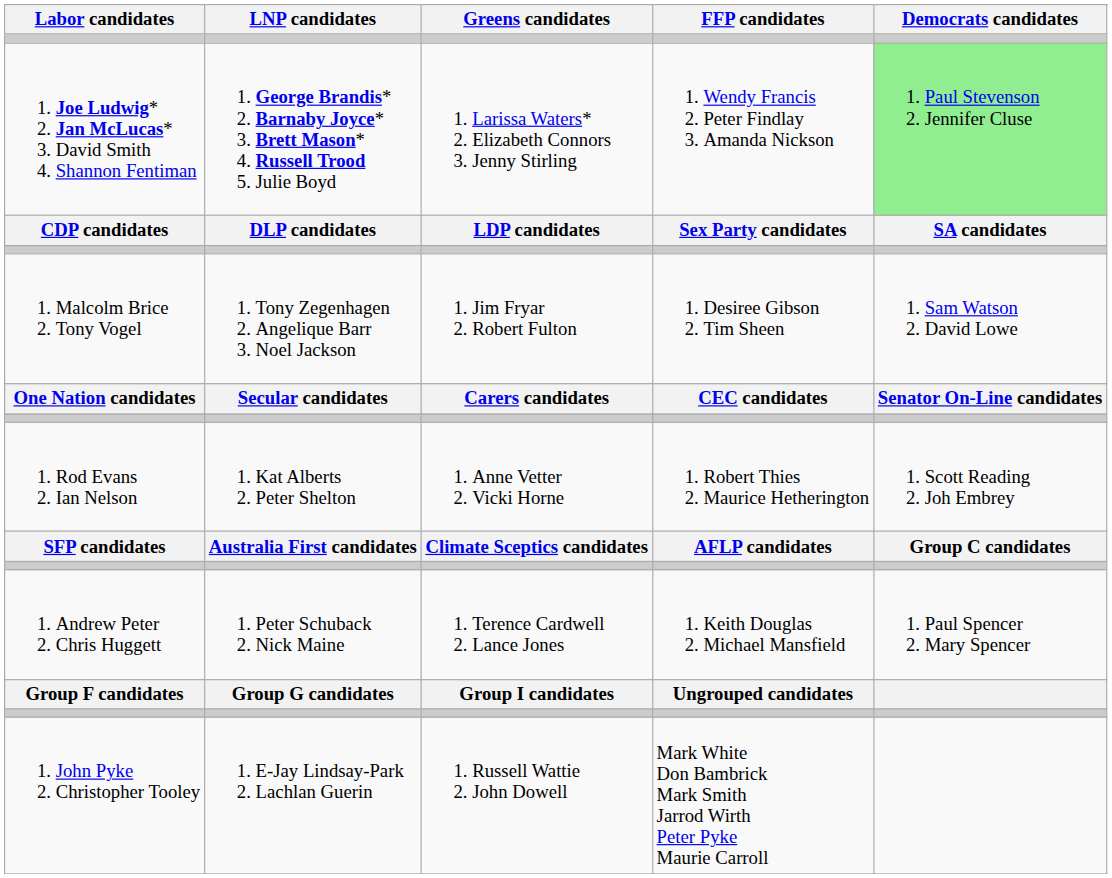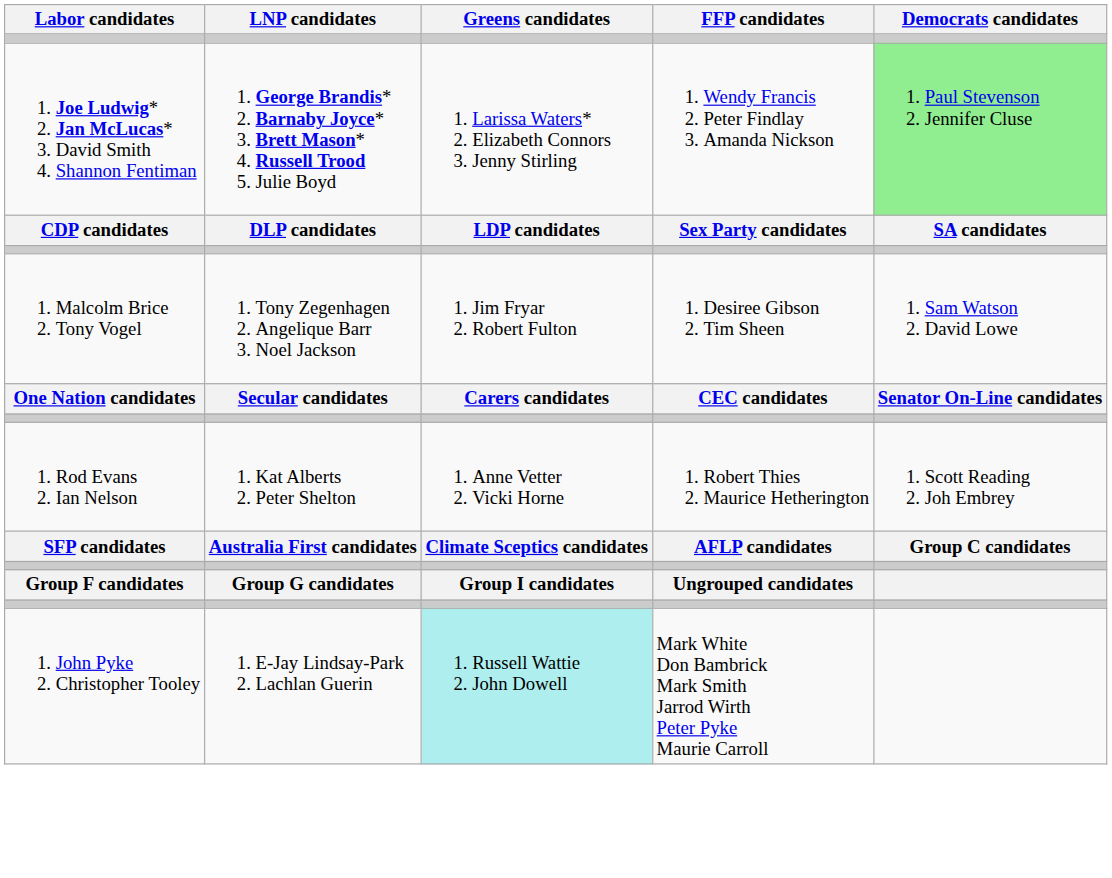- row: (105, 635)
(537, 783) no background -> (537, 673) paleturquoise background
